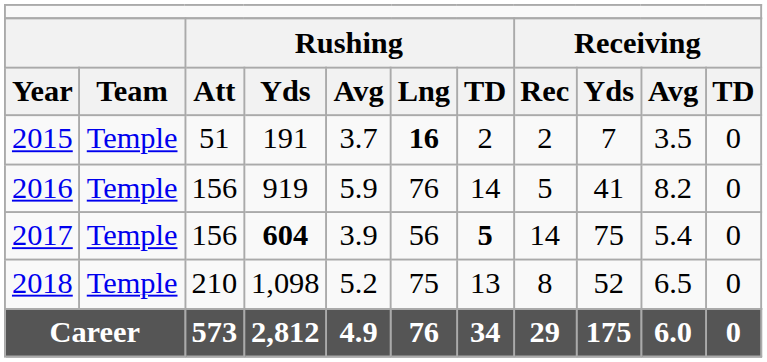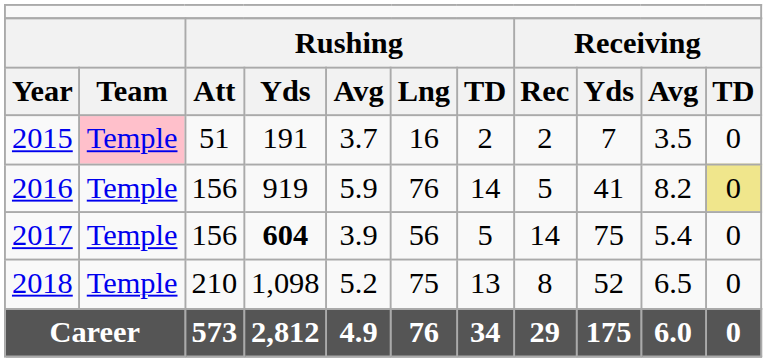(132, 139) no background -> (132, 139) pink background
(424, 139) bold -> (424, 139) normal
(733, 187) no background -> (733, 187) khaki background
(485, 235) bold -> (485, 235) normal
